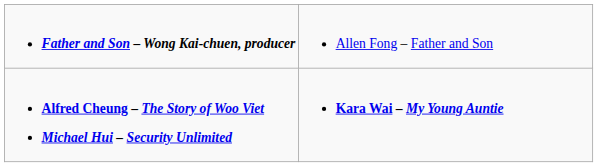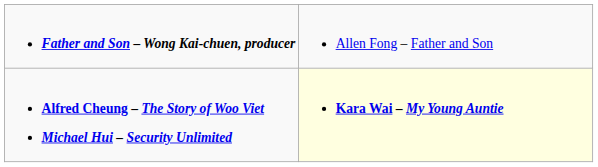(446, 108) no background -> (446, 108) lightyellow background
